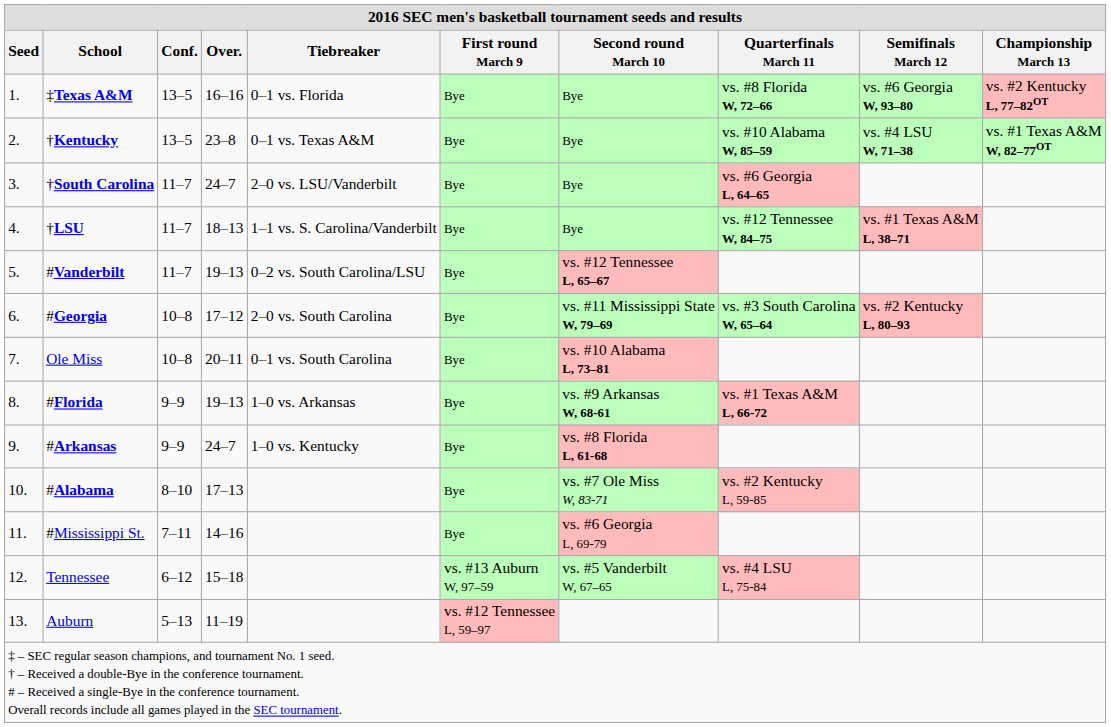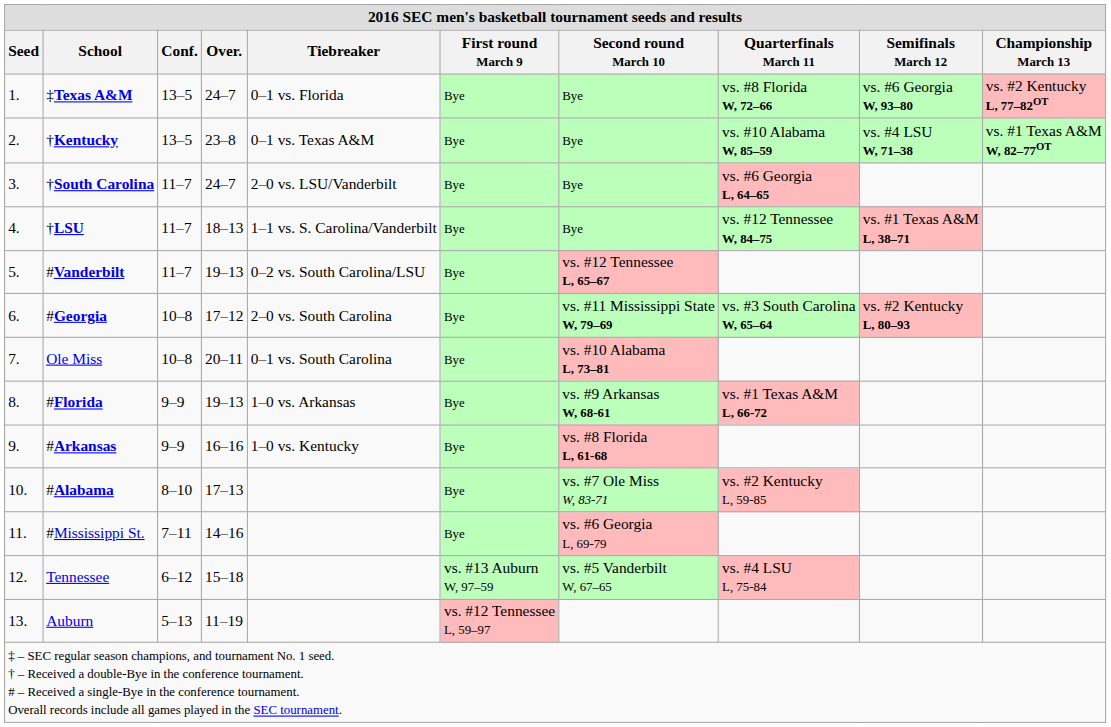(224, 96) 16–16 -> (220, 96) 24–7
(220, 446) 24–7 -> (224, 446) 16–16
